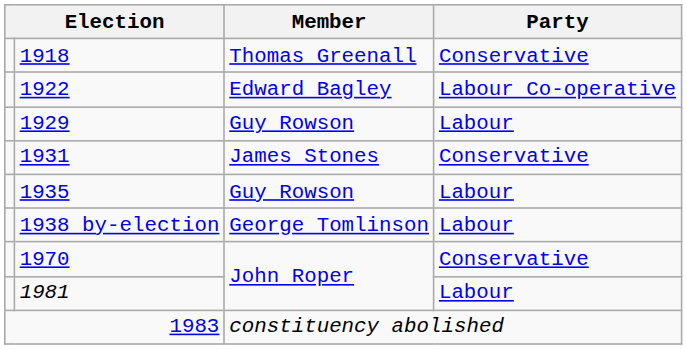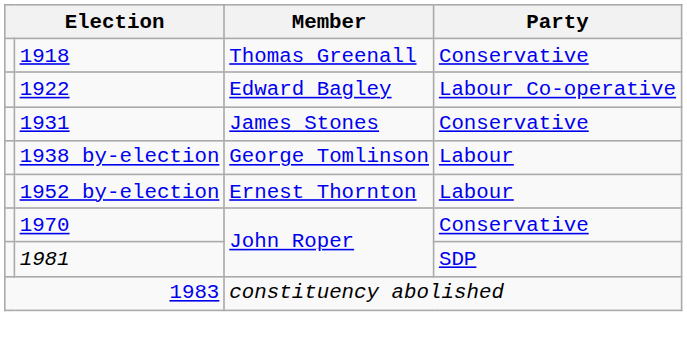- row: (45, 123)
- row: (45, 191)
+ row: (120, 191)
(476, 293) Labour -> (458, 259) SDP
